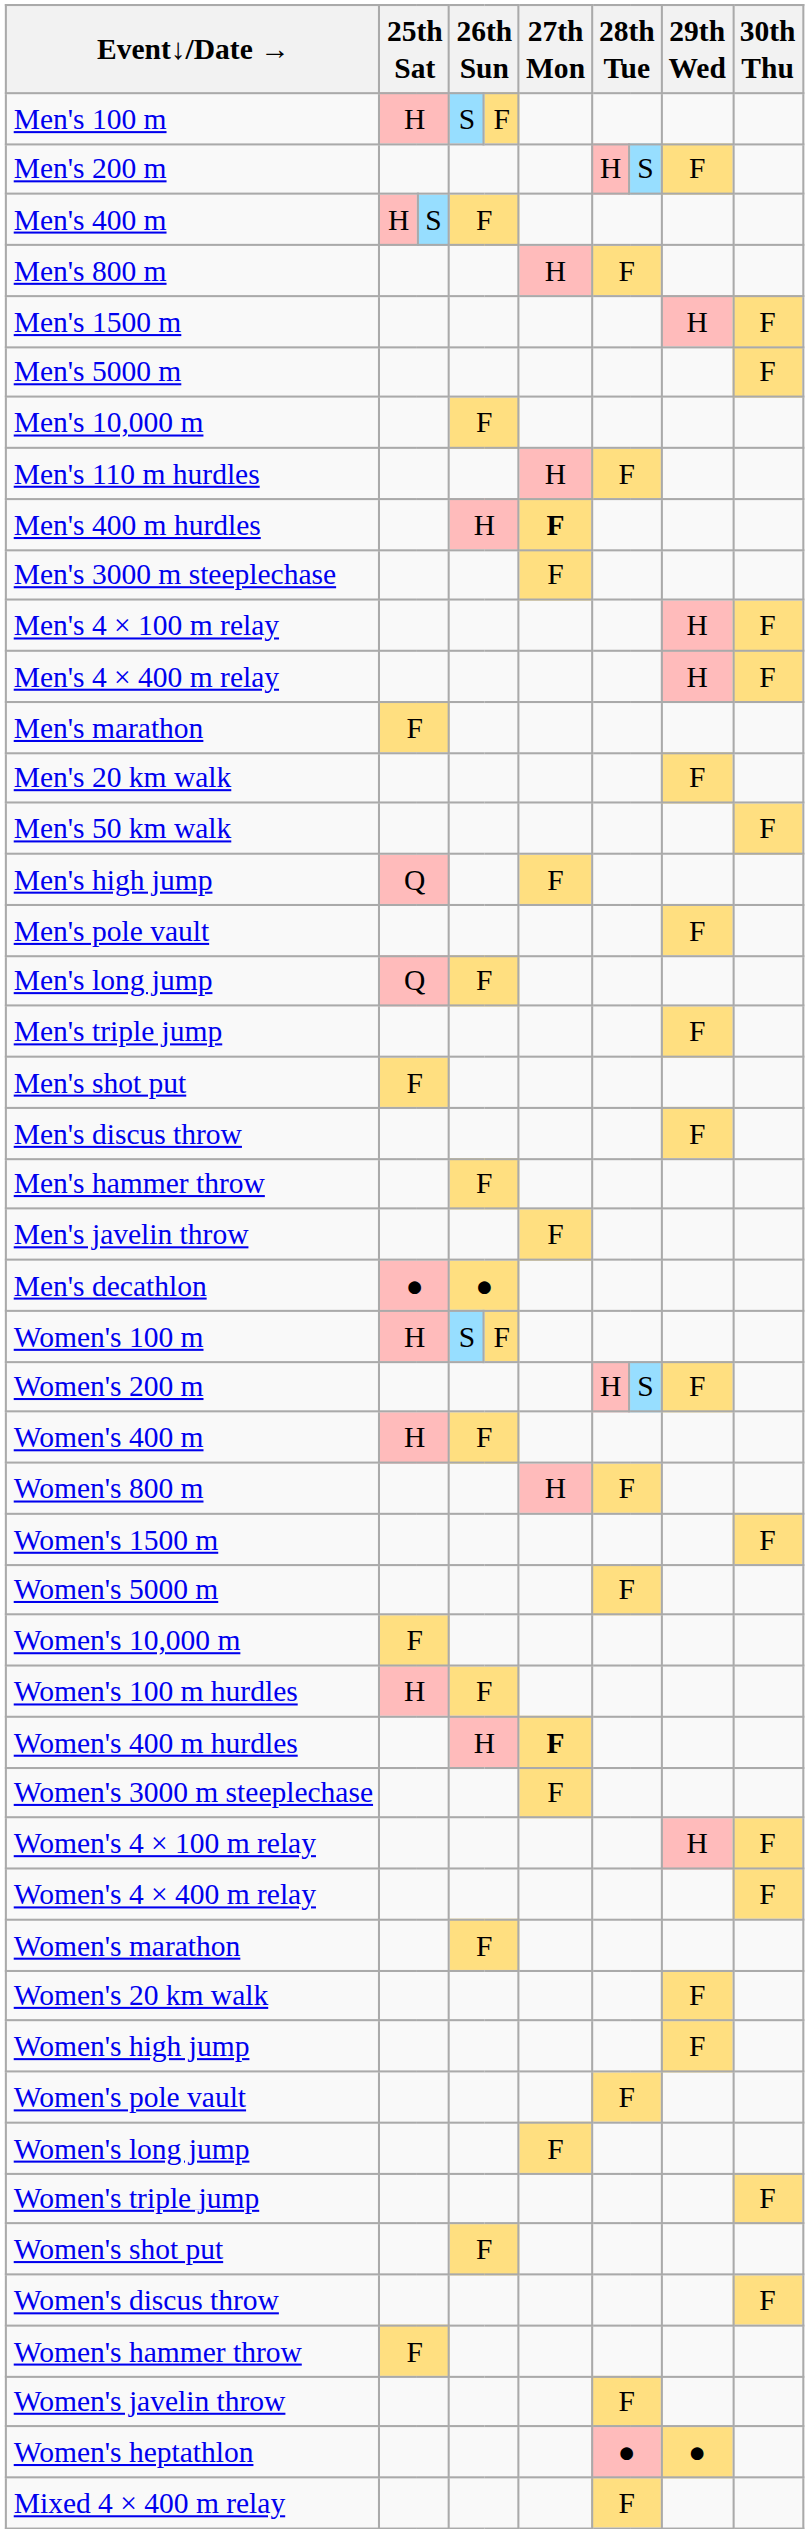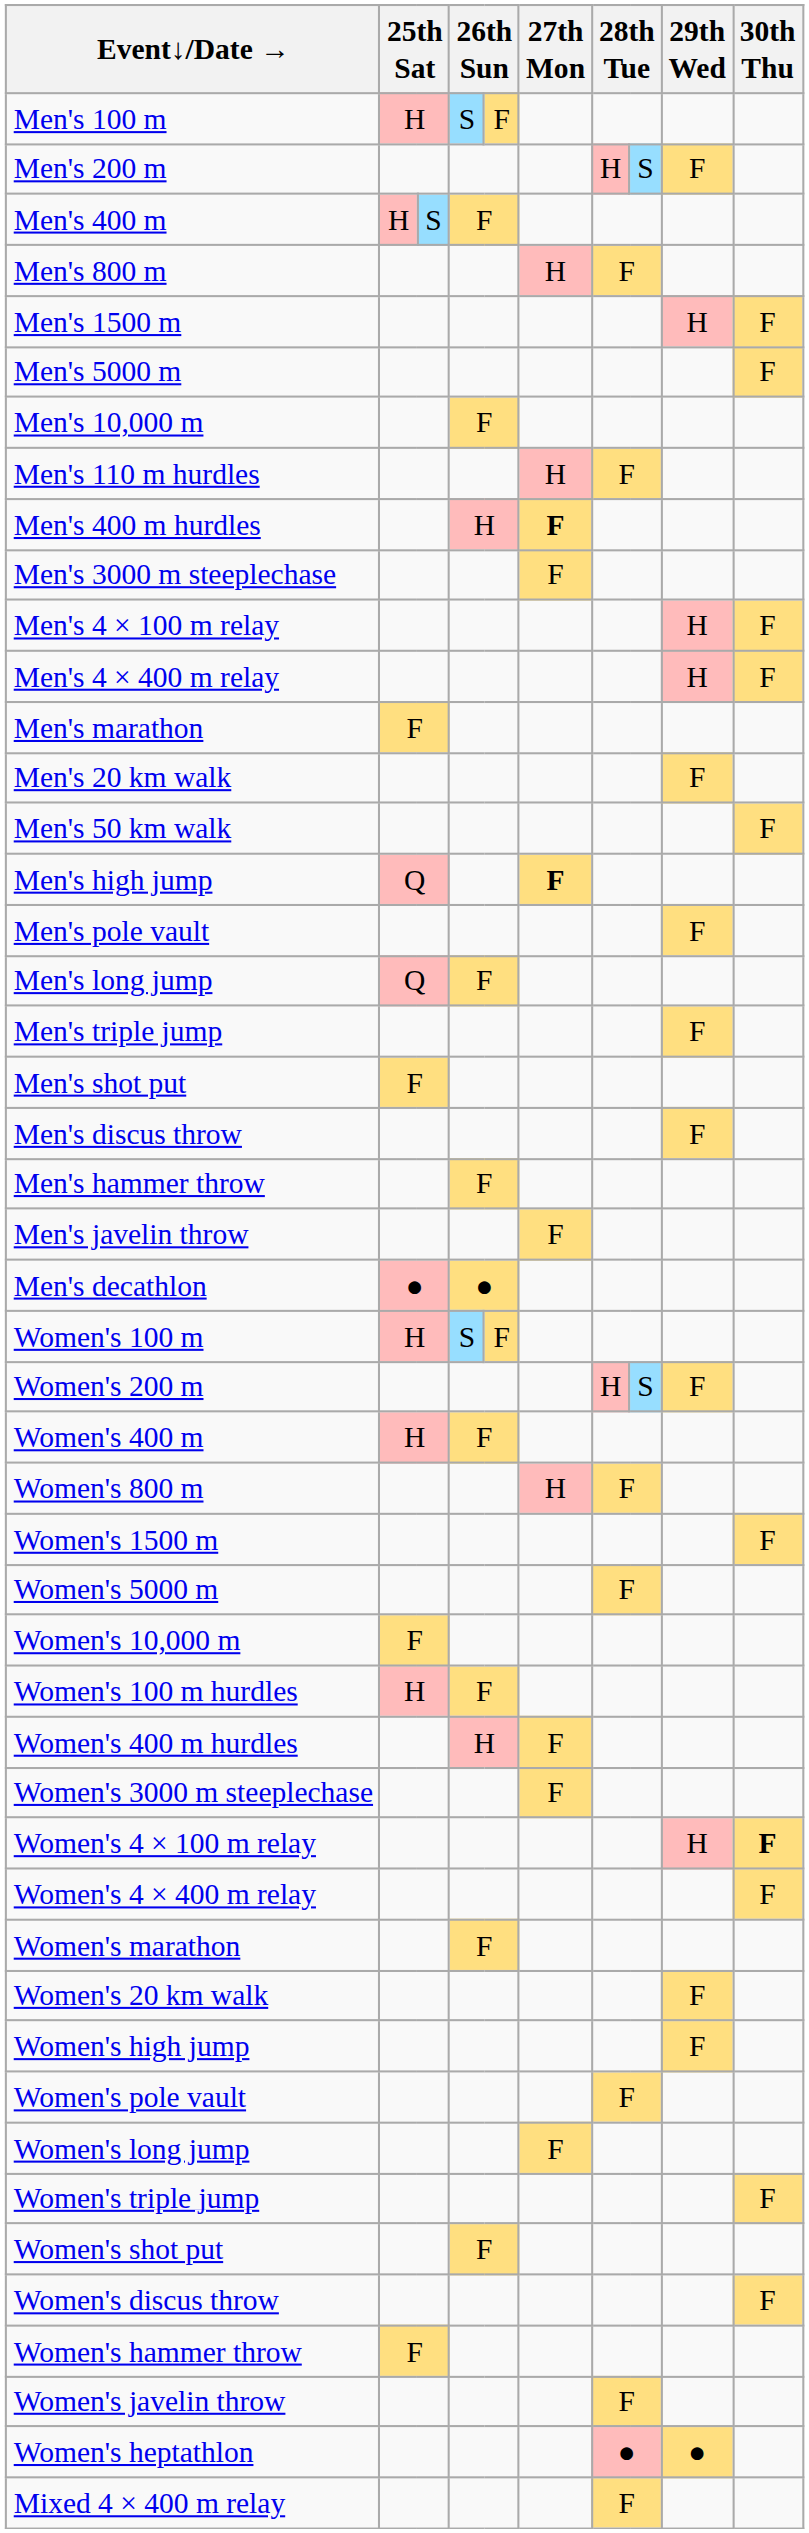(556, 879) normal -> (556, 879) bold
(556, 1742) bold -> (556, 1742) normal
(768, 1843) normal -> (768, 1843) bold
